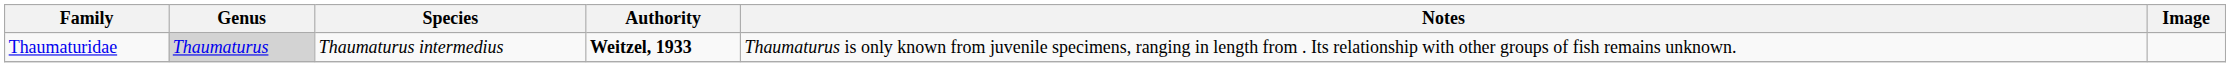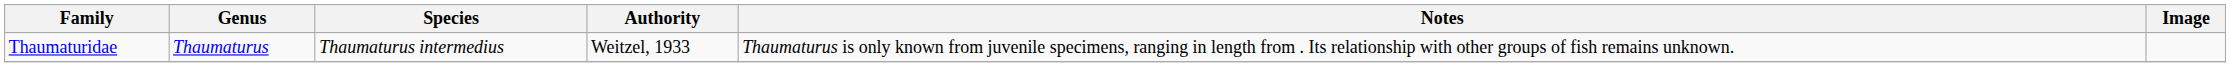(221, 47) lightgrey background -> (221, 47) no background
(641, 47) bold -> (641, 47) normal
